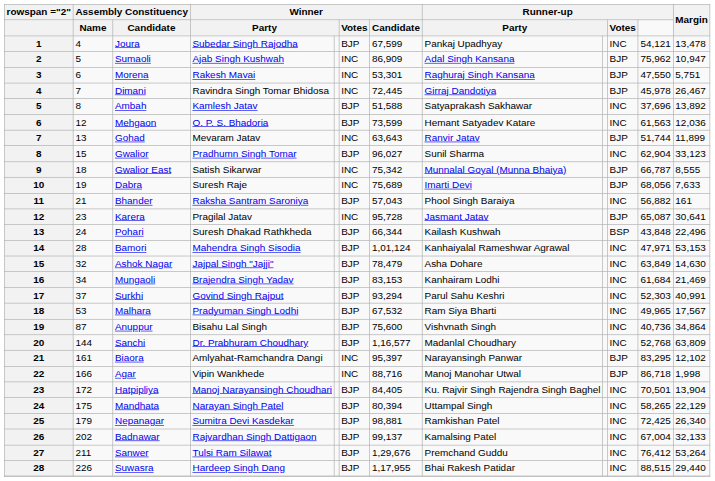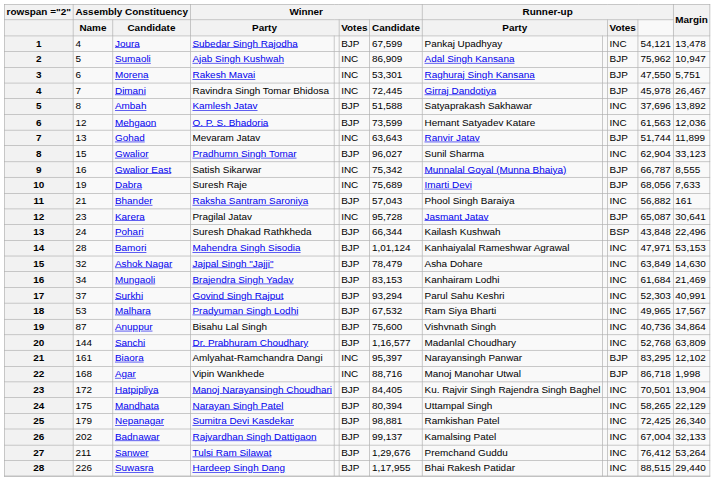(81, 169) 18 -> (81, 169) 16
(84, 374) 166 -> (84, 374) 168
